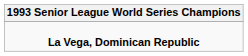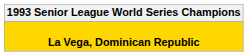(124, 42) no background -> (124, 42) gold background
